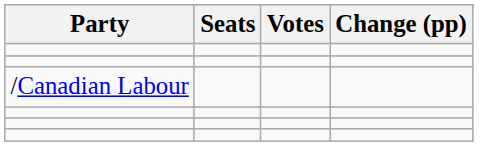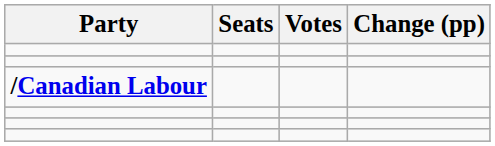(100, 86) normal -> (109, 86) bold
